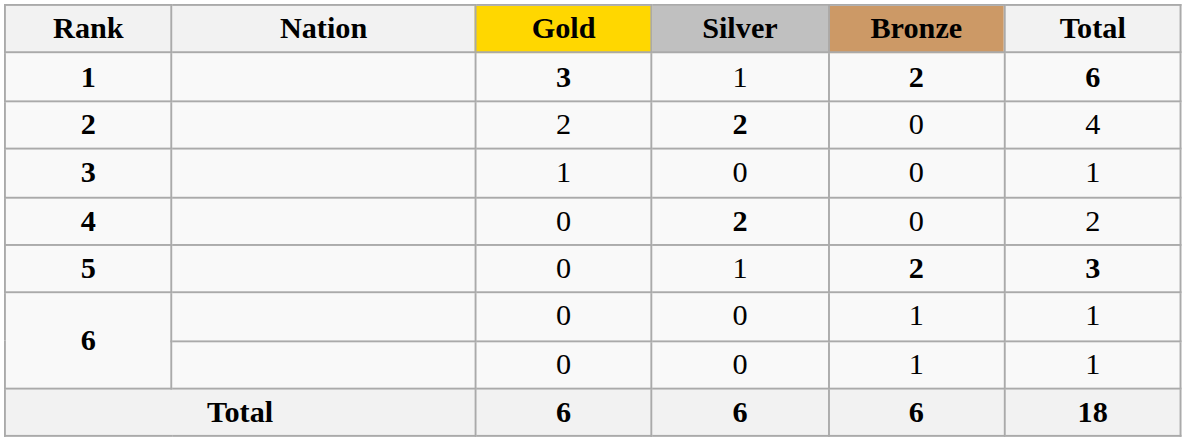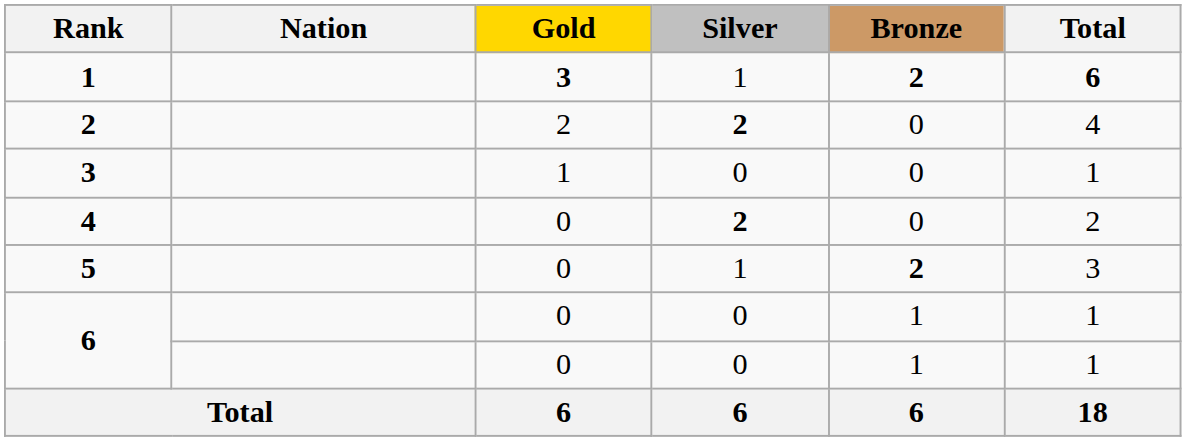(1093, 268) bold -> (1093, 268) normal
